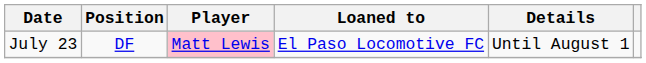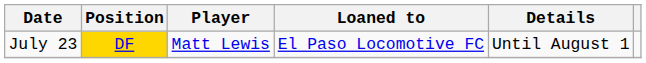(124, 45) no background -> (124, 45) gold background
(221, 45) pink background -> (221, 45) no background
